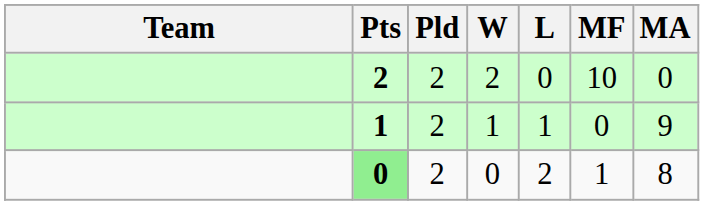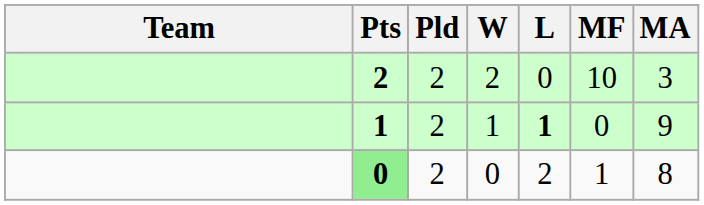(665, 77) 0 -> (665, 77) 3
(545, 125) normal -> (545, 125) bold
